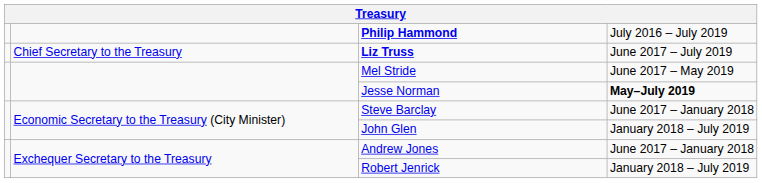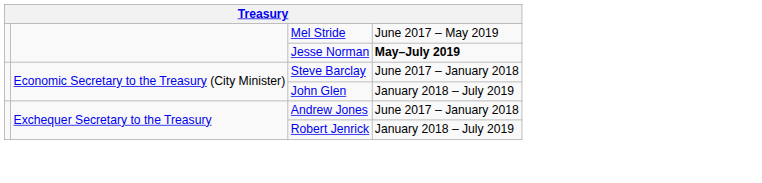- row: (409, 33)
- row: (388, 52)
